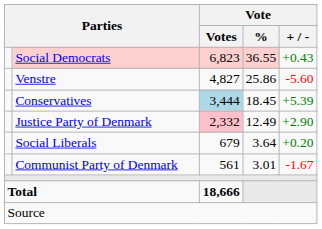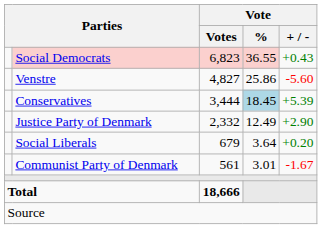(225, 100) lightblue background -> (225, 100) no background
(261, 100) no background -> (261, 100) lightblue background
(225, 121) pink background -> (225, 121) no background
